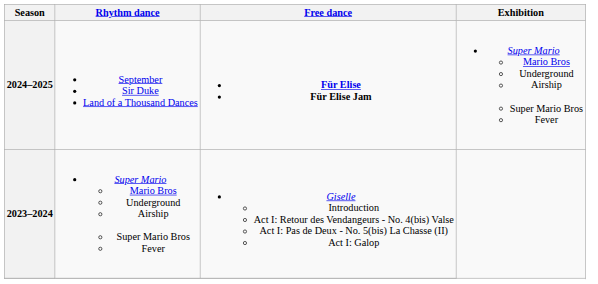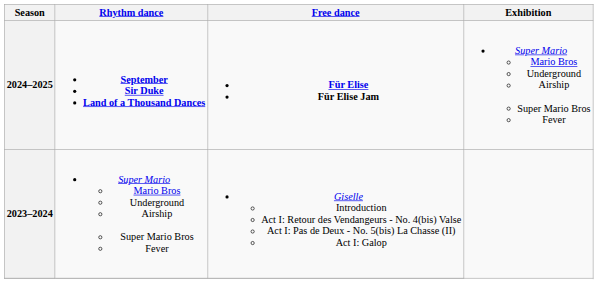(128, 91) normal -> (131, 91) bold
